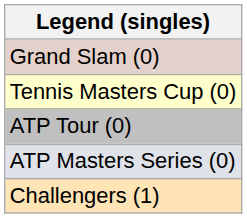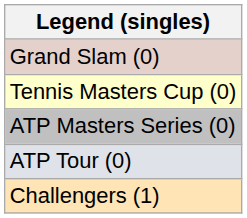(71, 126) ATP Tour (0) -> (123, 126) ATP Masters Series (0)
(123, 160) ATP Masters Series (0) -> (71, 160) ATP Tour (0)
